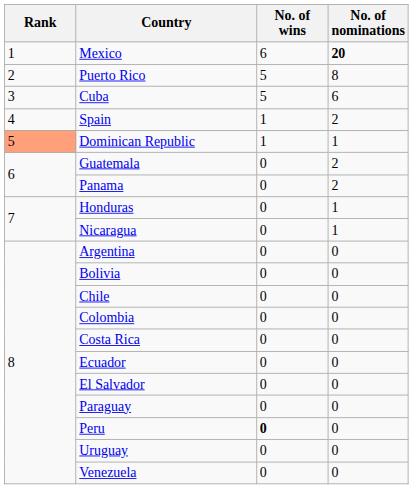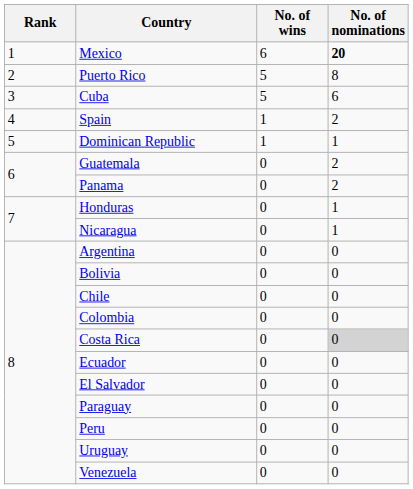(11, 141) lightsalmon background -> (11, 141) no background
(335, 340) no background -> (335, 340) lightgrey background
(263, 428) bold -> (263, 428) normal
